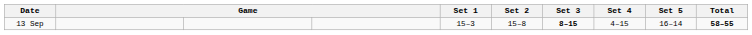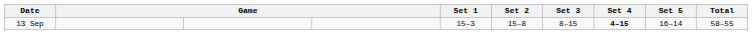(568, 24) bold -> (568, 24) normal
(620, 24) normal -> (620, 24) bold
(722, 24) bold -> (722, 24) normal
